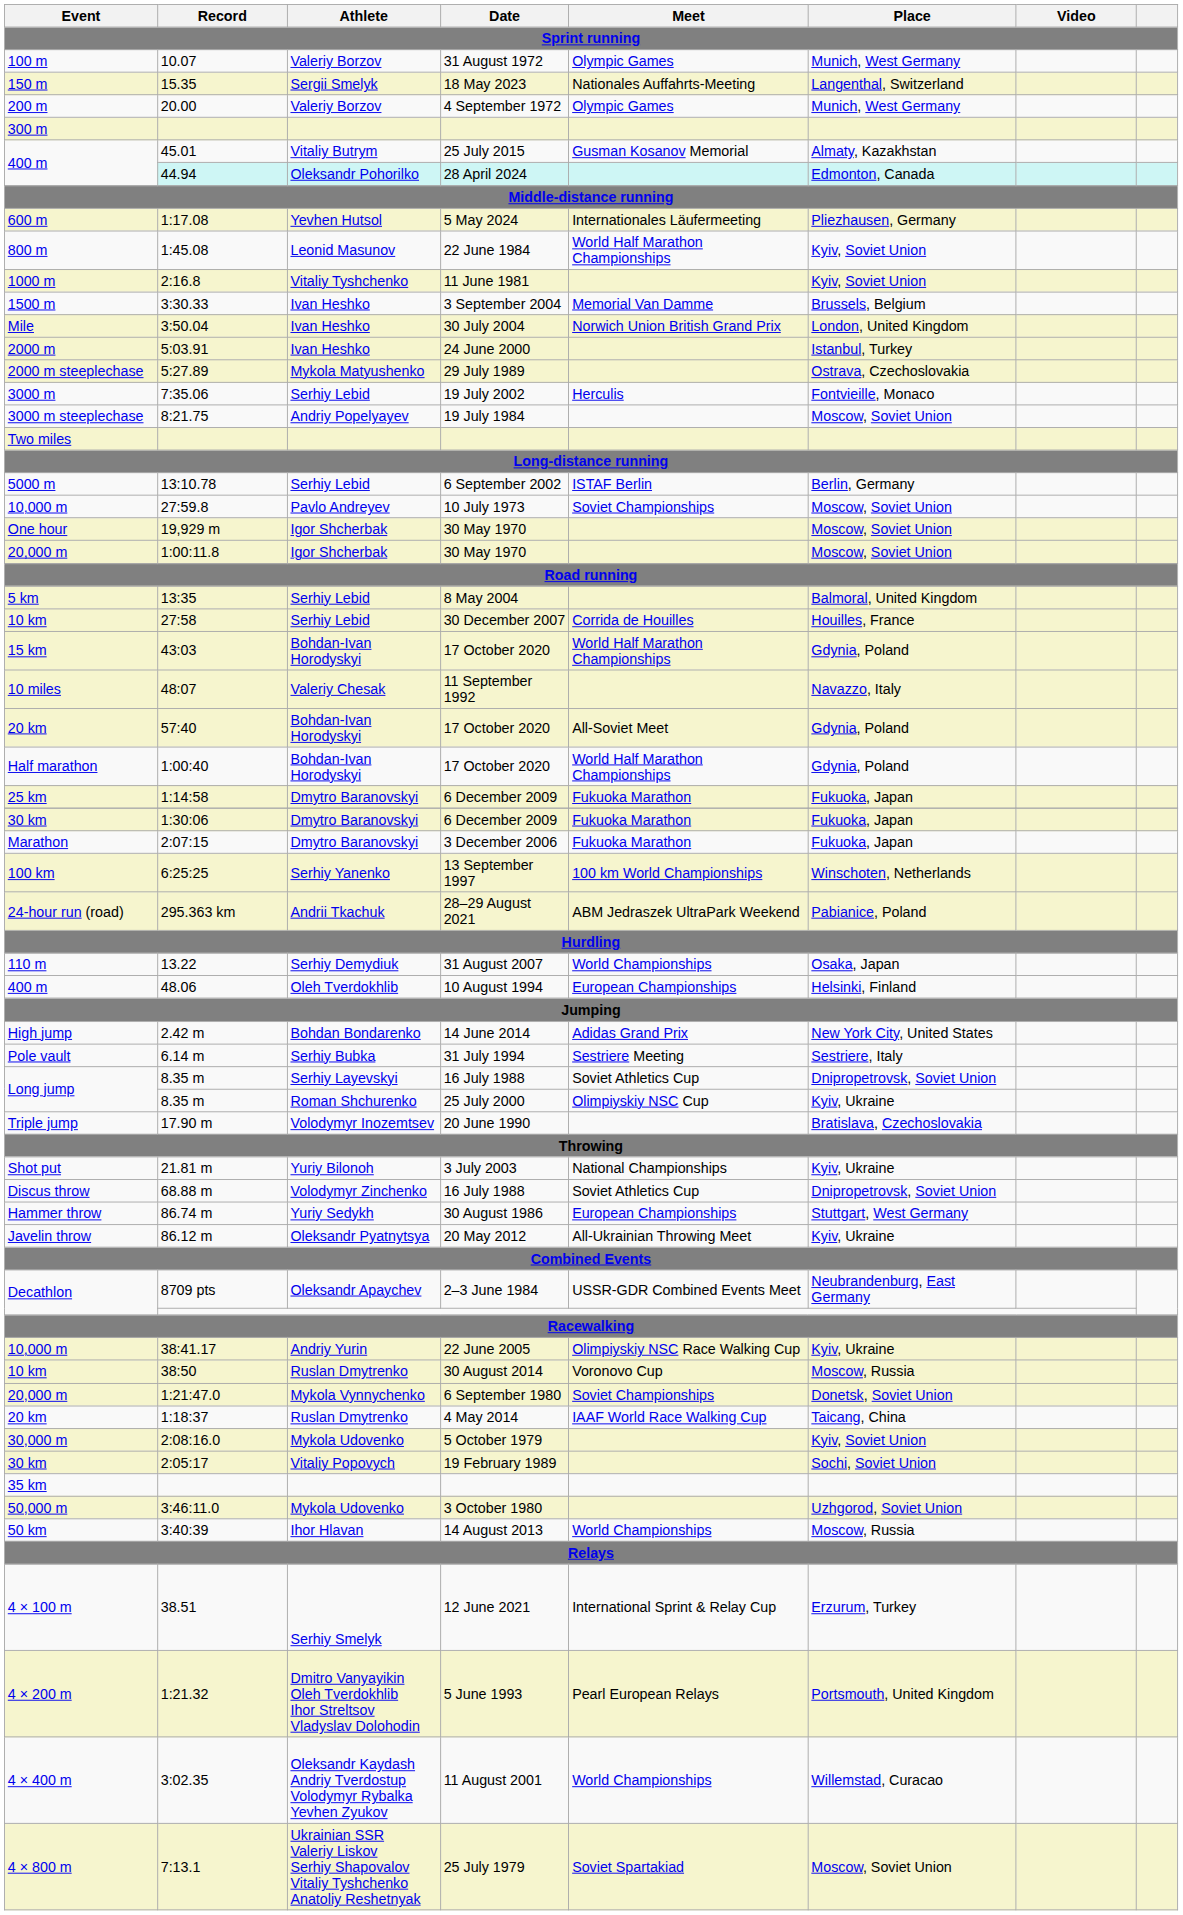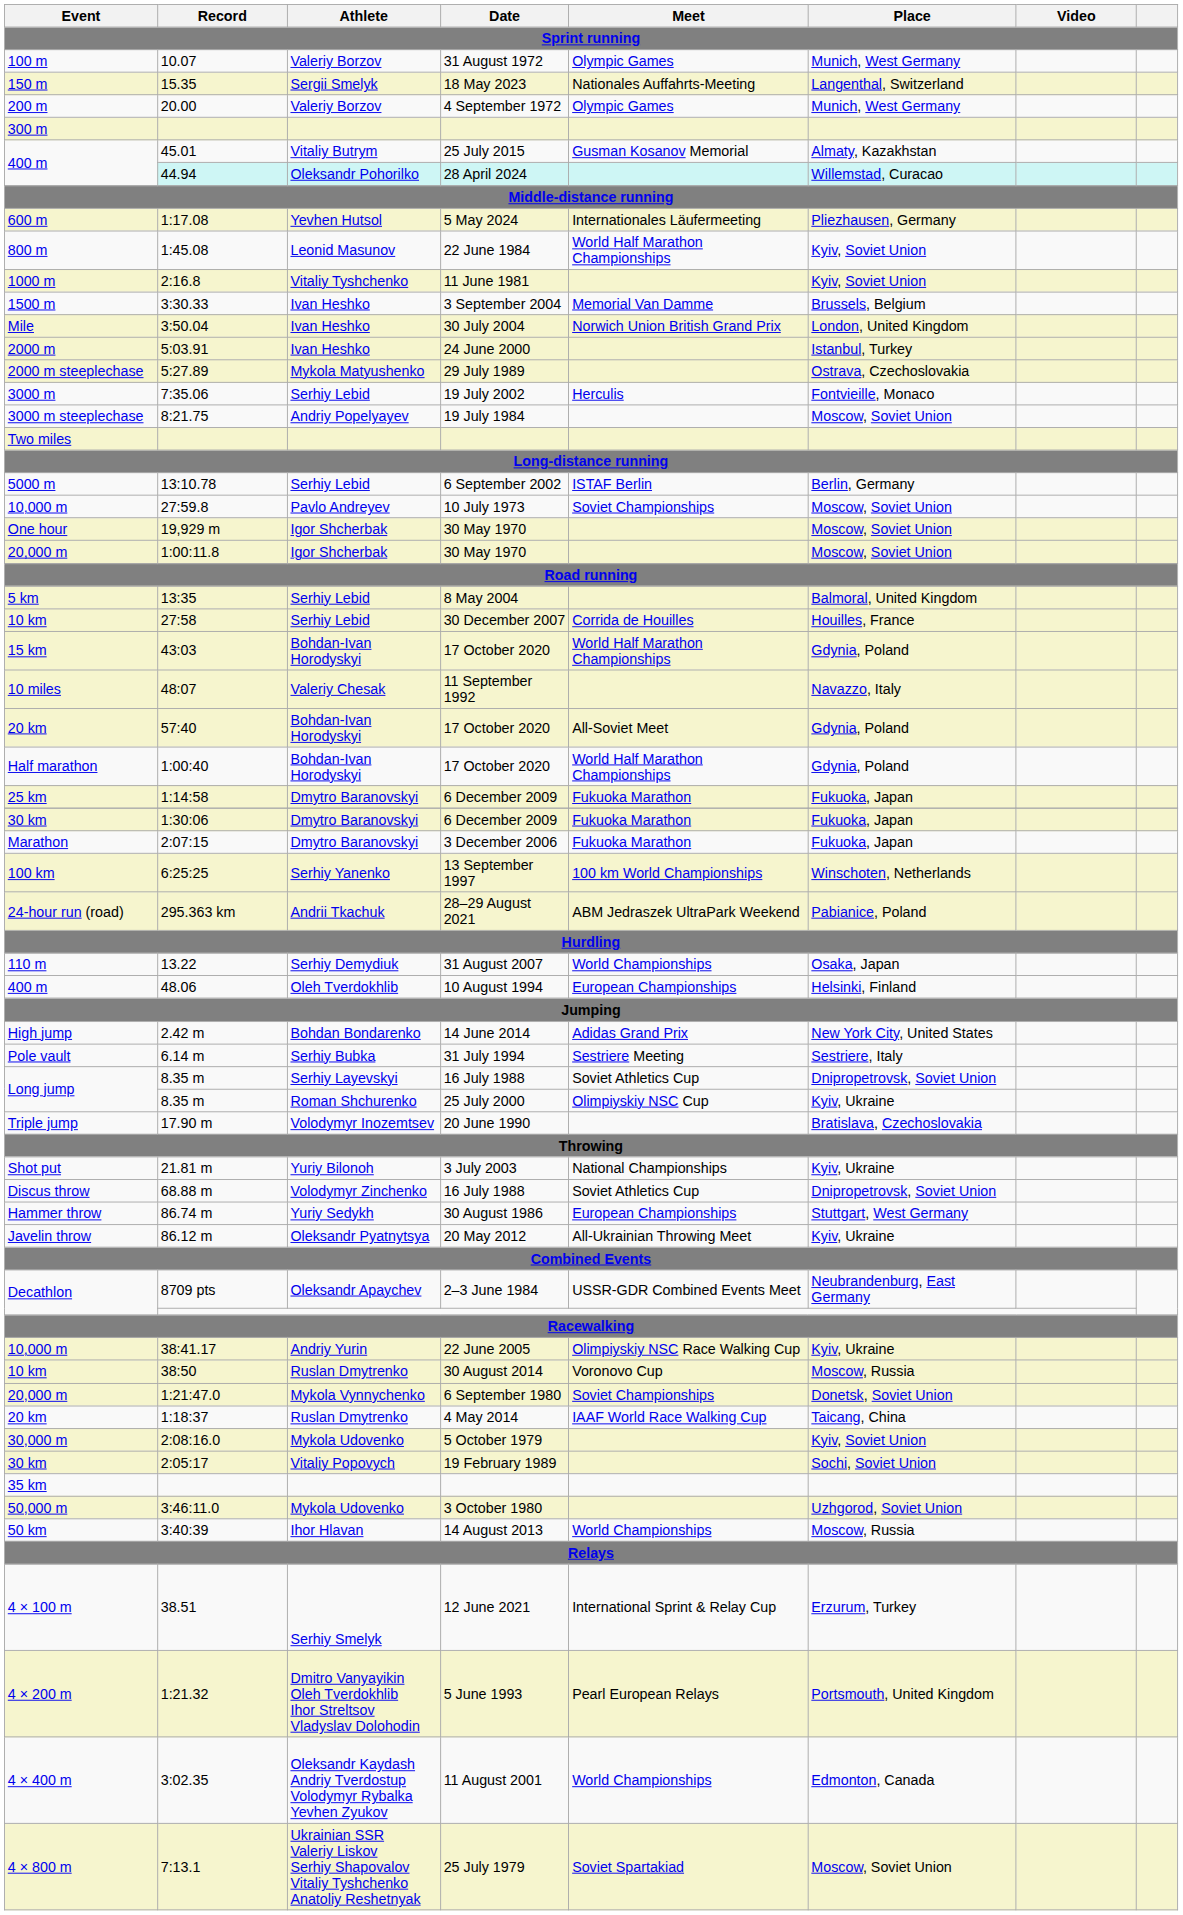(873, 174) Edmonton, Canada -> (877, 174) Willemstad, Curacao
(877, 1780) Willemstad, Curacao -> (873, 1780) Edmonton, Canada
